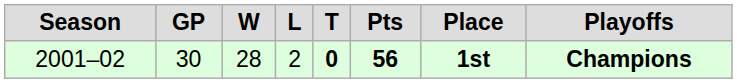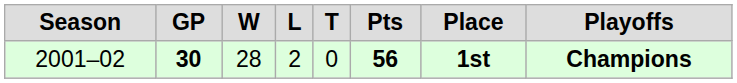(189, 59) normal -> (189, 59) bold
(332, 59) bold -> (332, 59) normal
